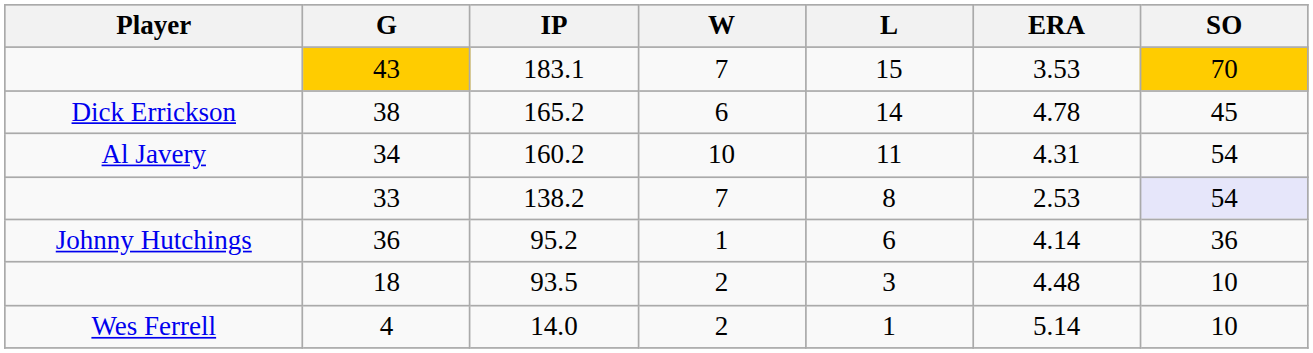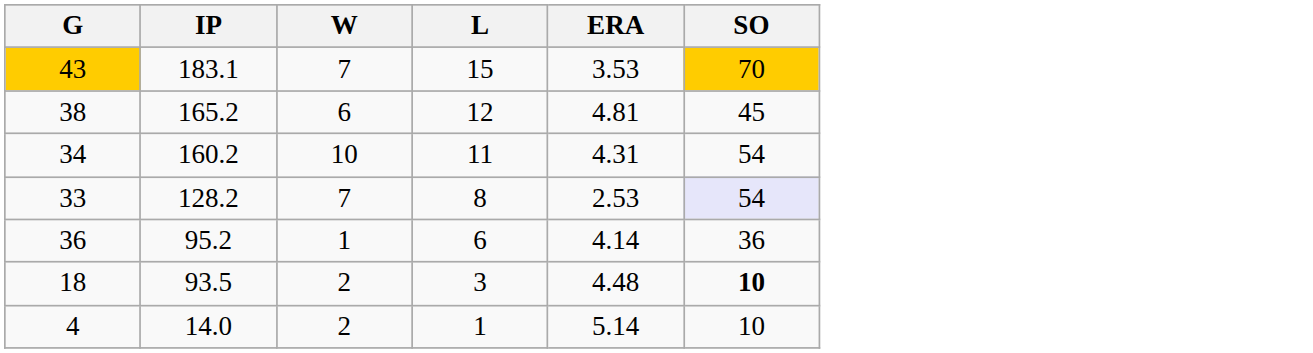- column: (154, 25)
(889, 111) 14 -> (480, 111) 12
(1057, 111) 4.78 -> (616, 111) 4.81
(554, 197) 138.2 -> (208, 197) 128.2
(1224, 283) normal -> (751, 283) bold
